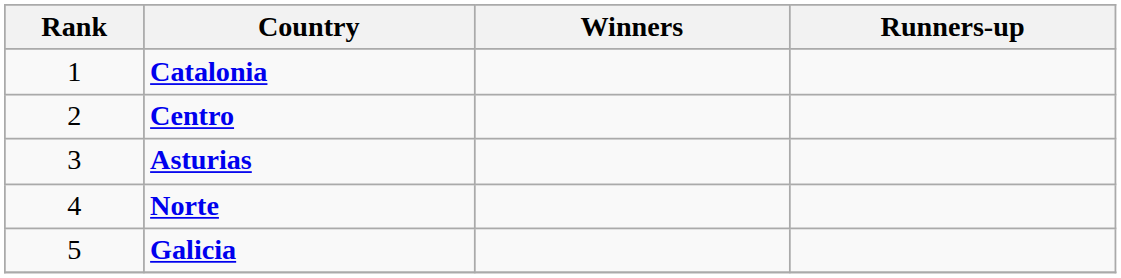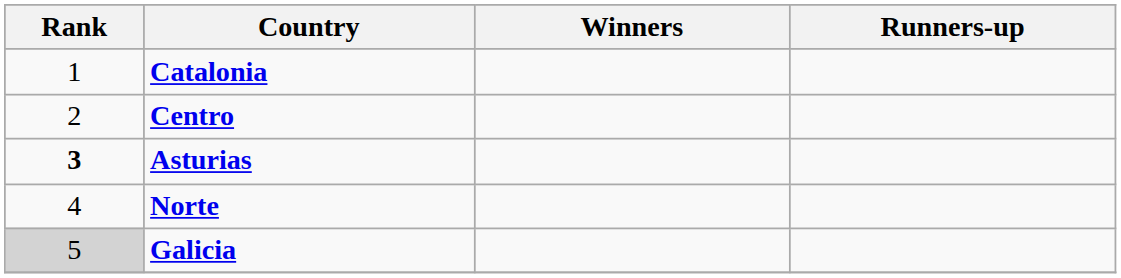(74, 160) normal -> (74, 160) bold
(74, 250) no background -> (74, 250) lightgrey background
